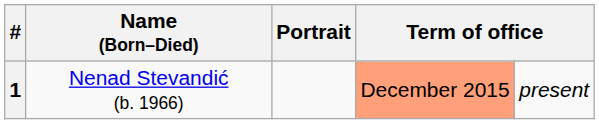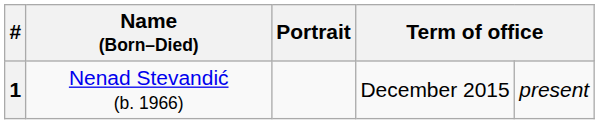(435, 89) lightsalmon background -> (435, 89) no background
